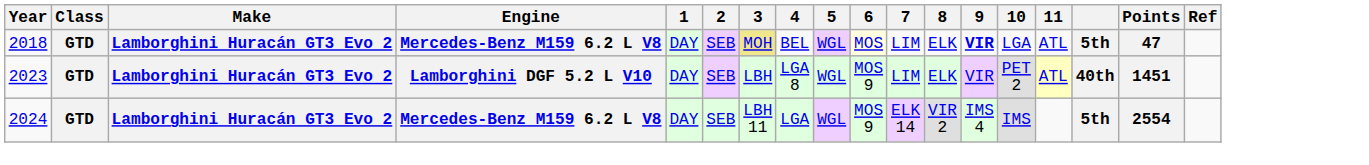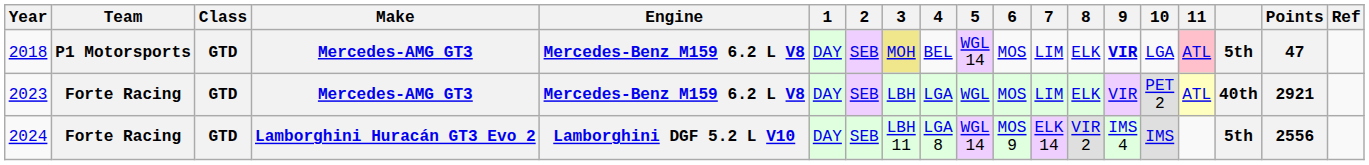+ column: (123, 17)
(252, 43) Lamborghini Huracán GT3 Evo 2 -> (395, 52) Mercedes-AMG GT3
(832, 43) WGL -> (975, 52) WGL 14
(869, 43) lightyellow background -> (1012, 52) no background
(1053, 43) no background -> (1197, 52) pink background
(252, 77) Lamborghini Huracán GT3 Evo 2 -> (395, 95) Mercedes-AMG GT3
(531, 77) Lamborghini DGF 5.2 L V10 -> (674, 95) Mercedes-Benz M159 6.2 L V8
(795, 77) LGA 8 -> (938, 95) LGA
(869, 77) MOS 9 -> (1012, 95) MOS
(1151, 77) 1451 -> (1295, 95) 2921
(531, 120) Mercedes-Benz M159 6.2 L V8 -> (674, 138) Lamborghini DGF 5.2 L V10
(795, 120) LGA -> (938, 138) LGA 8
(832, 120) WGL -> (975, 138) WGL 14
(1151, 120) 2554 -> (1295, 138) 2556
